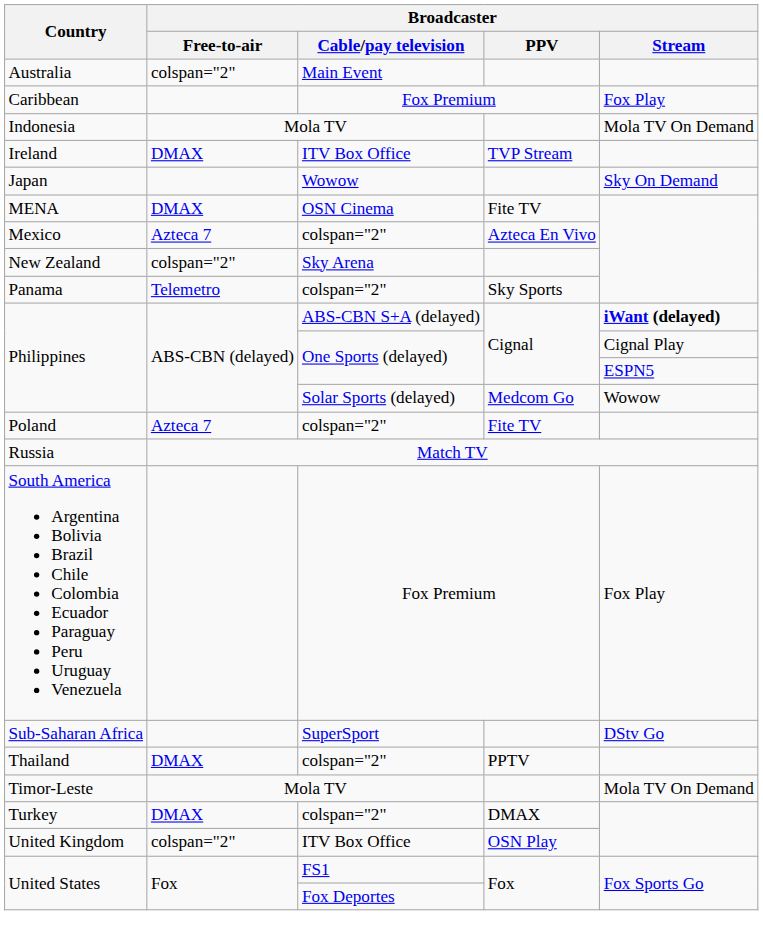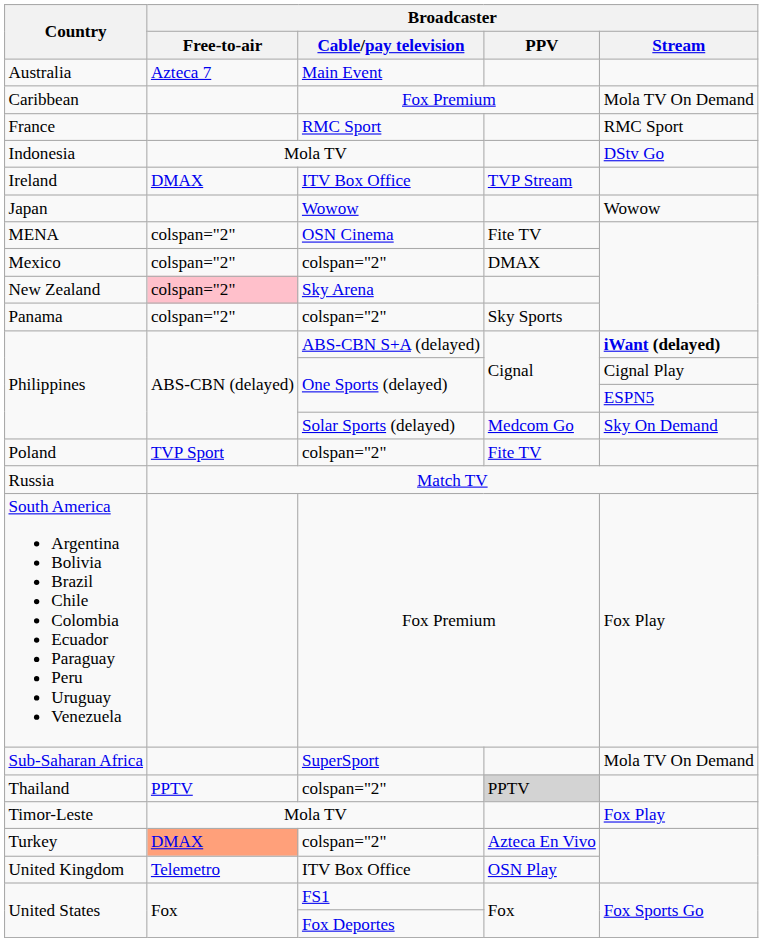(193, 72) colspan="2" -> (181, 72) Azteca 7
(634, 99) Fox Play -> (679, 99) Mola TV On Demand
+ row: (32, 126)
(679, 126) Mola TV On Demand -> (634, 153) DStv Go
(661, 180) Sky On Demand -> (632, 208) Wowow
(177, 208) DMAX -> (193, 235) colspan="2"
(181, 235) Azteca 7 -> (193, 262) colspan="2"
(542, 235) Azteca En Vivo -> (514, 262) DMAX
(193, 262) no background -> (193, 289) pink background
(185, 289) Telemetro -> (193, 316) colspan="2"
(632, 398) Wowow -> (661, 425) Sky On Demand
(181, 425) Azteca 7 -> (187, 452) TVP Sport
(634, 733) DStv Go -> (679, 760) Mola TV On Demand
(177, 760) DMAX -> (172, 787) PPTV
(509, 760) no background -> (509, 787) lightgrey background
(679, 787) Mola TV On Demand -> (634, 815) Fox Play
(177, 815) no background -> (177, 842) lightsalmon background
(514, 815) DMAX -> (542, 842) Azteca En Vivo
(193, 842) colspan="2" -> (185, 869) Telemetro
